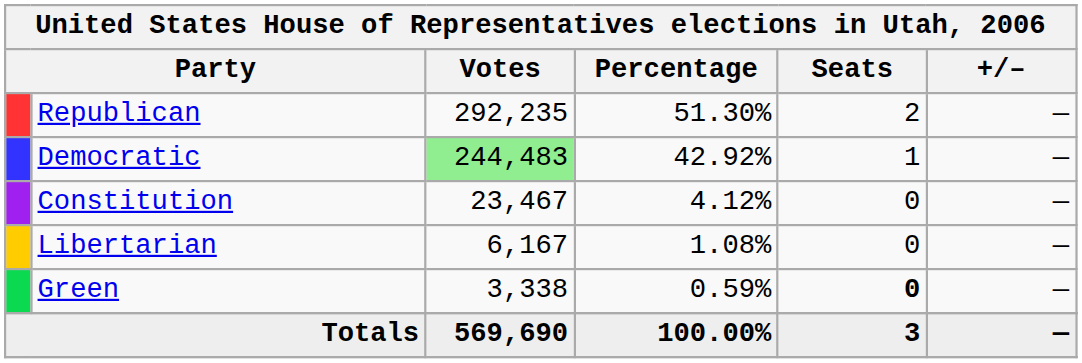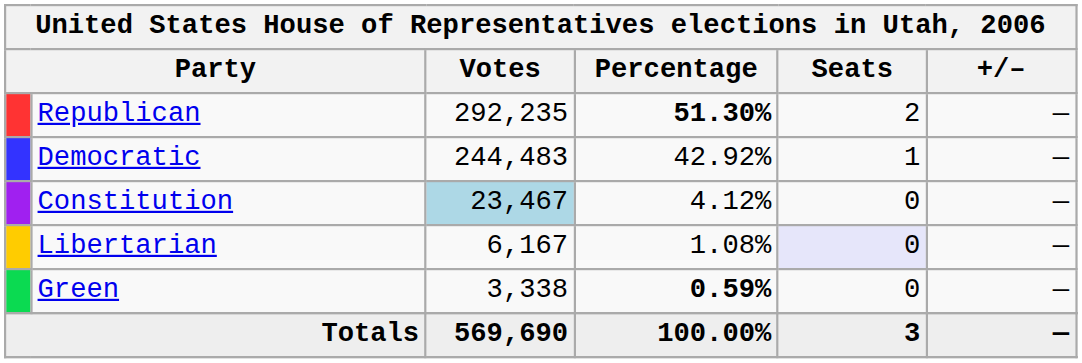(722, 115) normal -> (722, 115) bold
(511, 159) lightgreen background -> (511, 159) no background
(519, 203) no background -> (519, 203) lightblue background
(912, 247) no background -> (912, 247) lavender background
(731, 291) normal -> (731, 291) bold
(912, 291) bold -> (912, 291) normal
